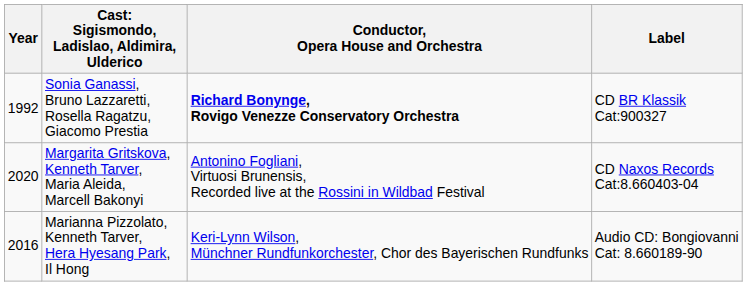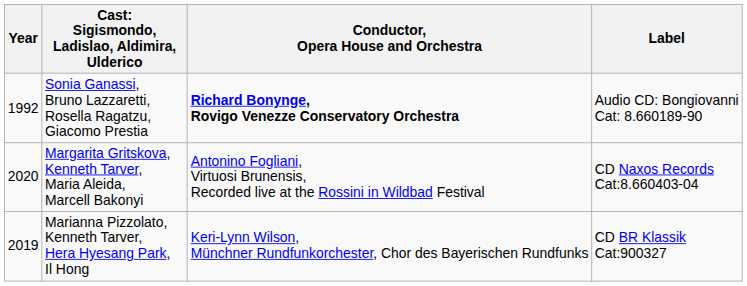(640, 108) CD BR Klassik Cat:900327 -> (667, 108) Audio CD: Bongiovanni Cat: 8.660189-90
(23, 246) 2016 -> (23, 246) 2019
(667, 246) Audio CD: Bongiovanni Cat: 8.660189-90 -> (640, 246) CD BR Klassik Cat:900327
